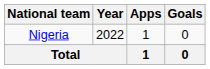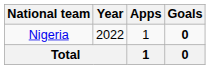(185, 34) normal -> (185, 34) bold
